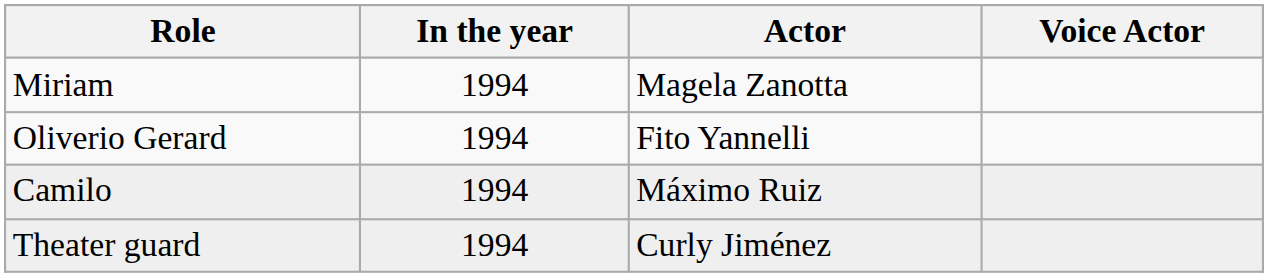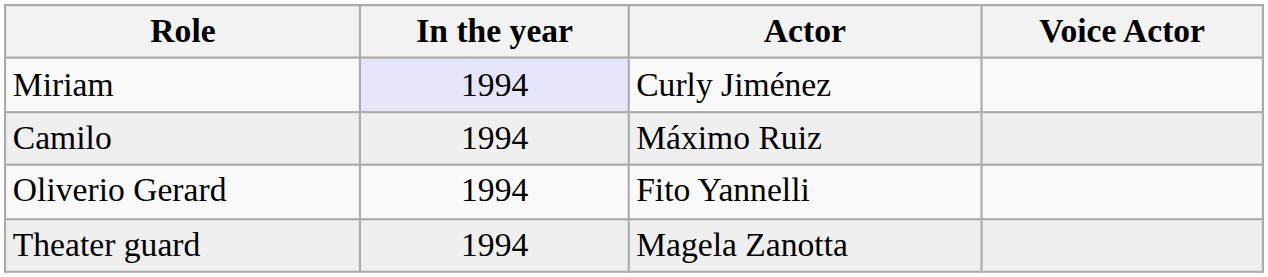(495, 84) no background -> (495, 84) lavender background
(742, 84) Magela Zanotta -> (734, 84) Curly Jiménez
rows swapped: (62, 191) <-> (120, 137)
(734, 244) Curly Jiménez -> (742, 244) Magela Zanotta
